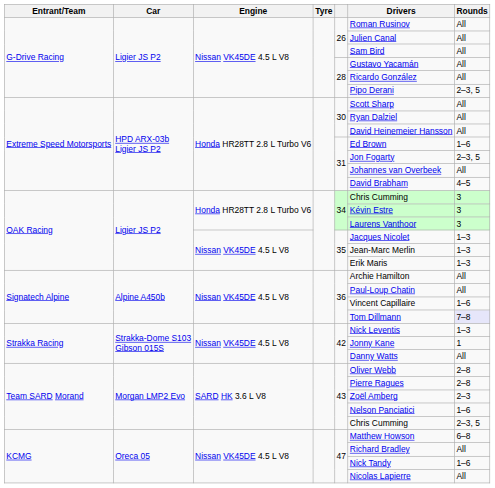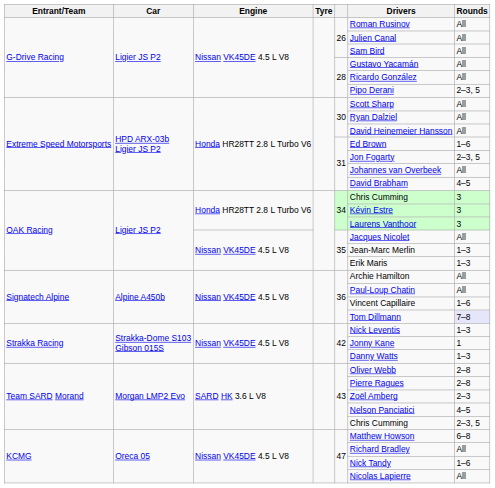(463, 237) 1–3 -> (461, 237) All
(461, 356) All -> (463, 356) 1–3
(463, 409) 1–6 -> (463, 409) 4–5
